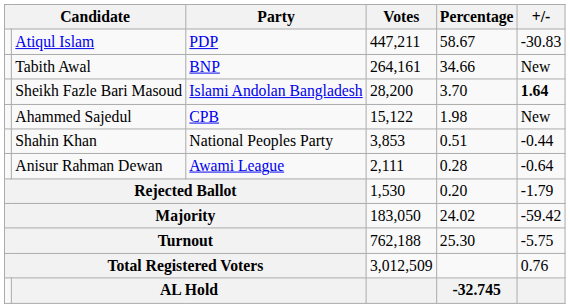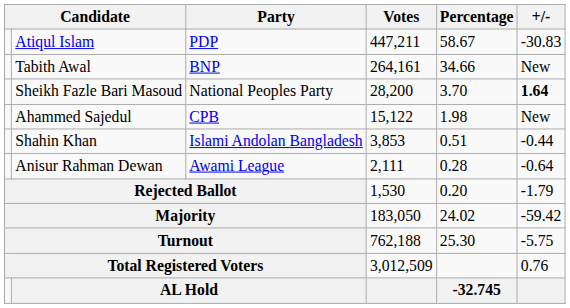(276, 91) Islami Andolan Bangladesh -> (261, 91) National Peoples Party
(261, 141) National Peoples Party -> (276, 141) Islami Andolan Bangladesh
